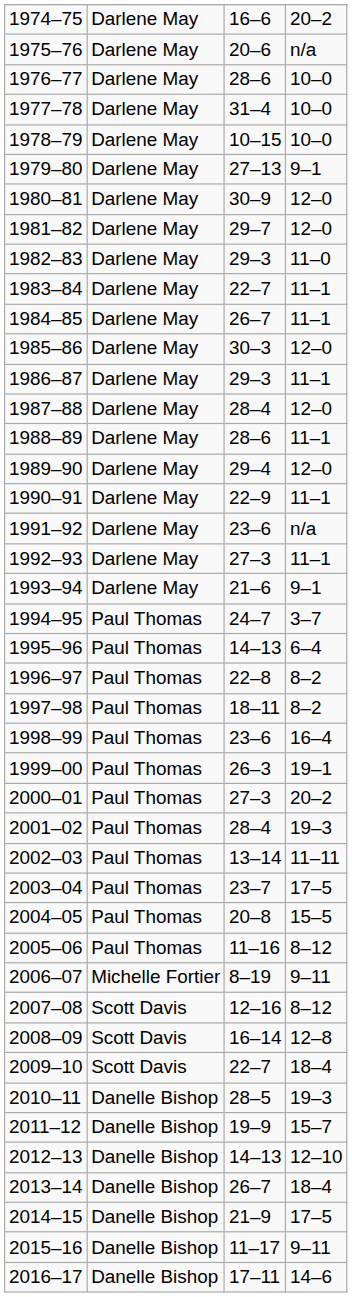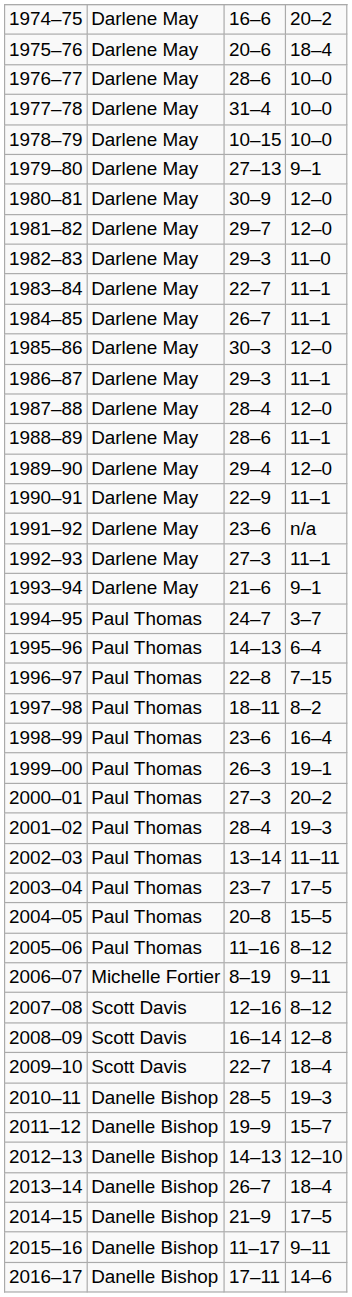(303, 49) n/a -> (311, 49) 18–4
(306, 678) 8–2 -> (311, 678) 7–15
